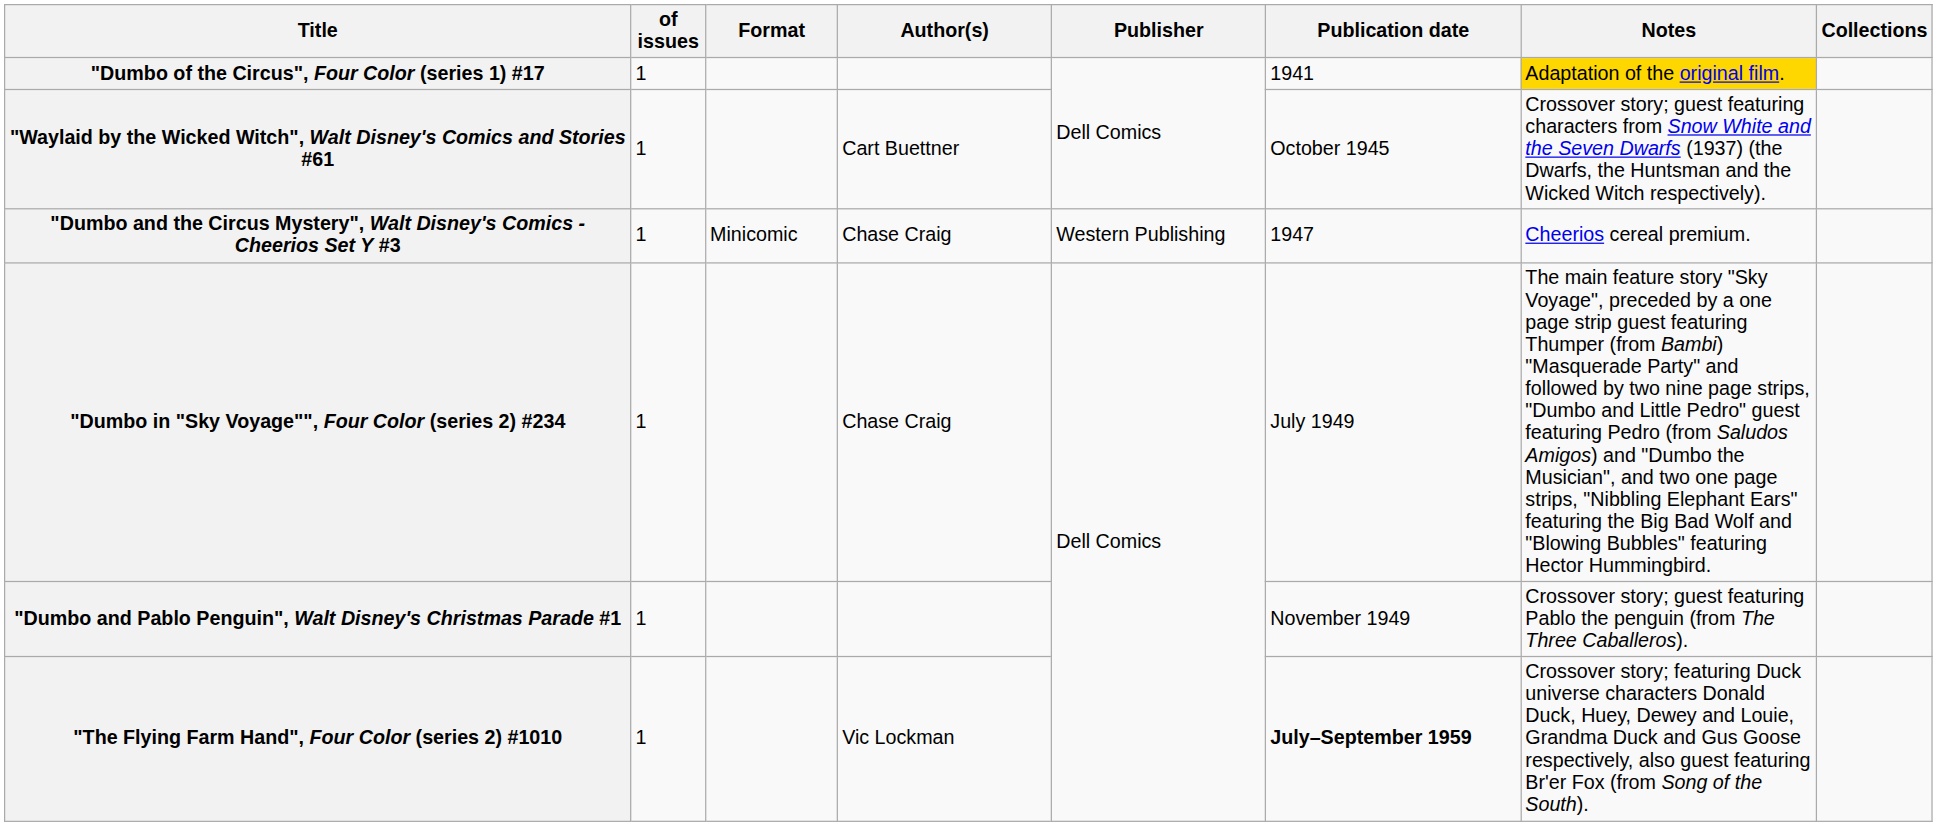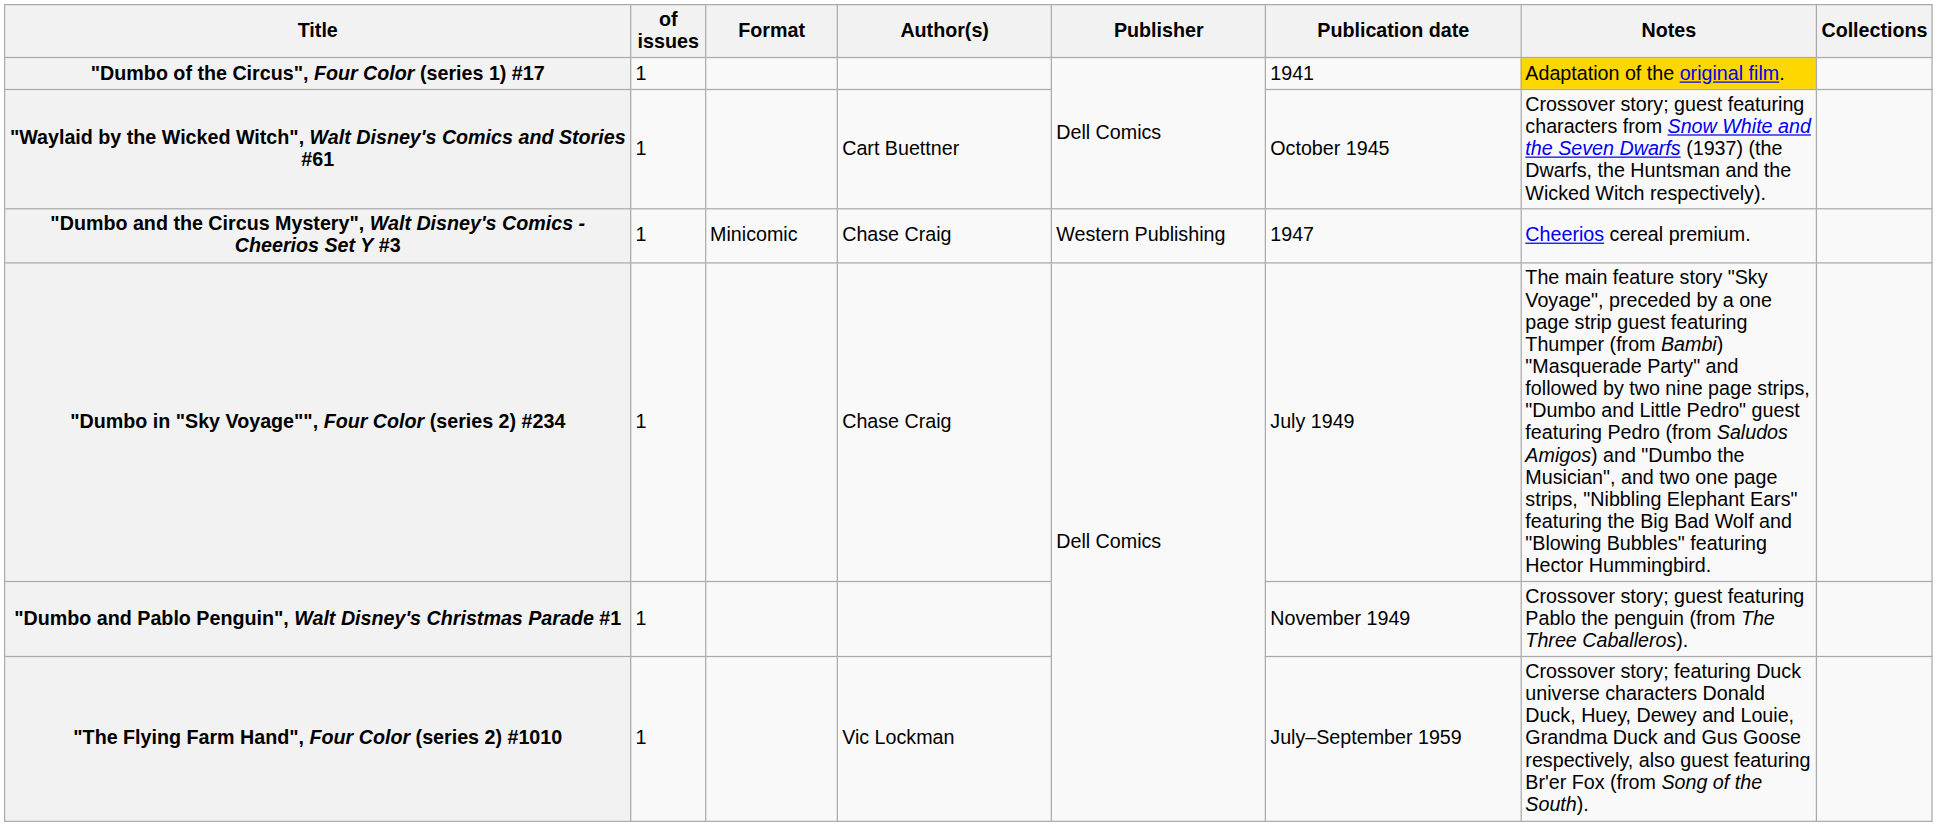(1371, 738) bold -> (1366, 738) normal
